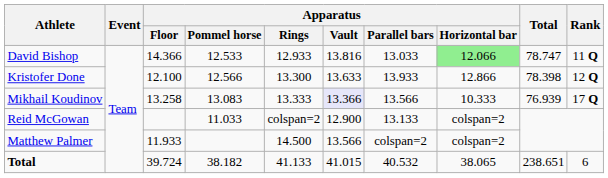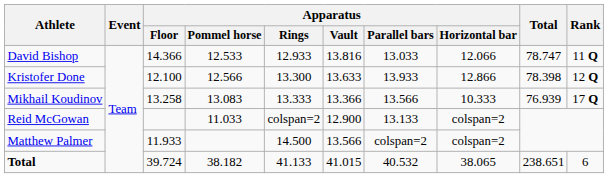(478, 56) lightgreen background -> (478, 56) no background
(344, 98) lavender background -> (344, 98) no background
